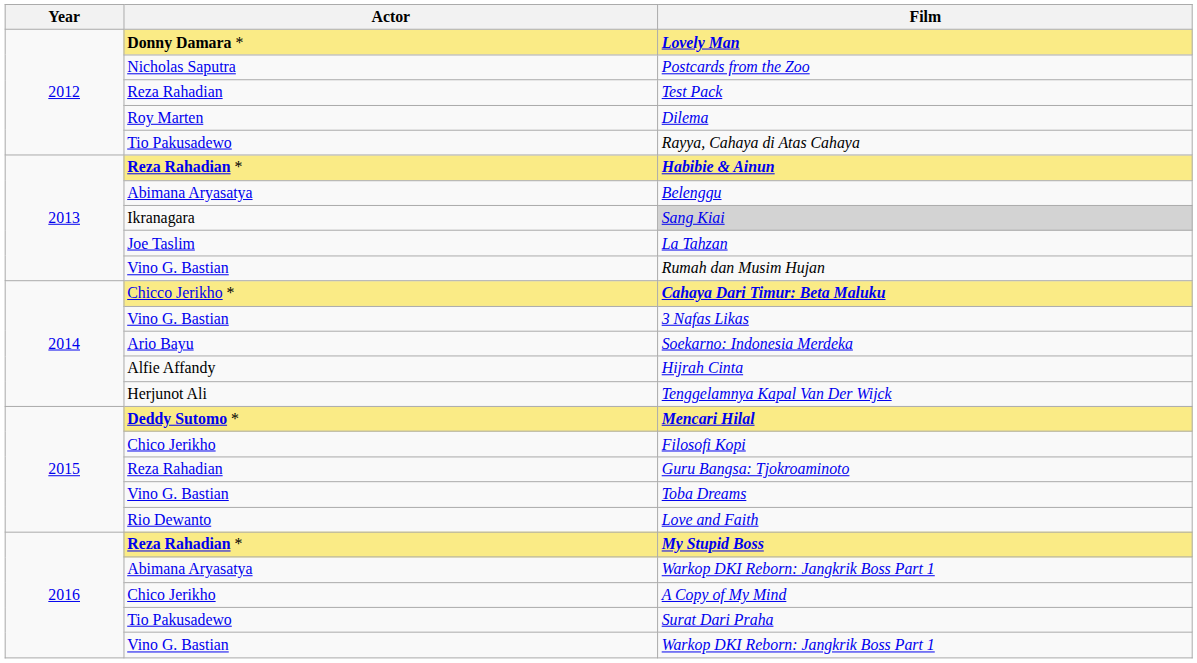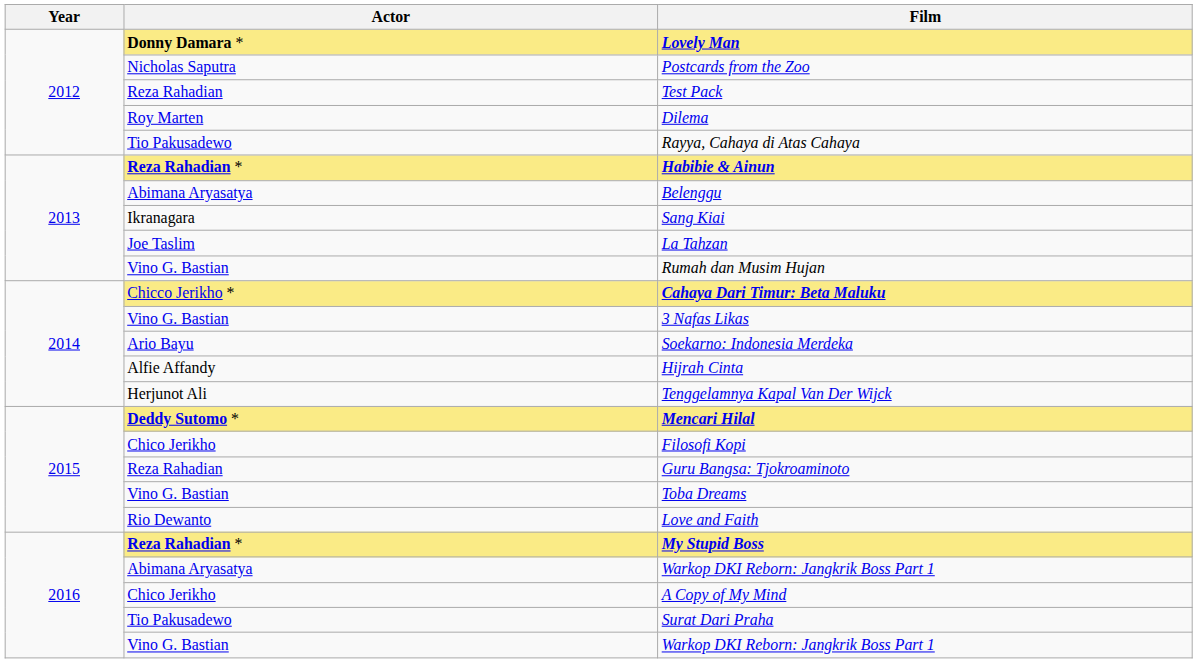(693, 218) lightgrey background -> (693, 218) no background
